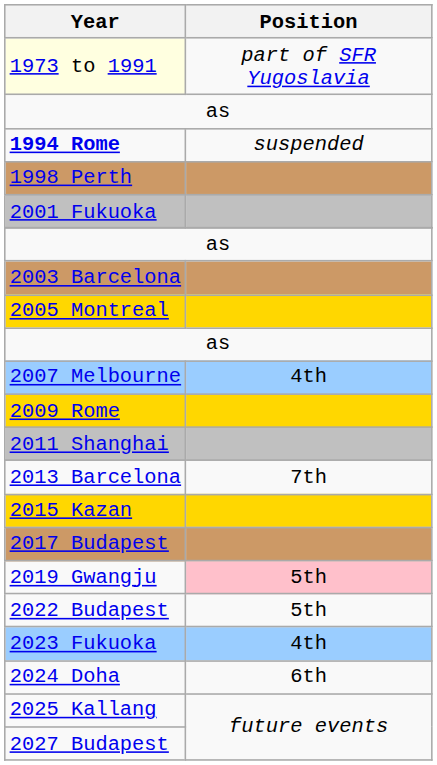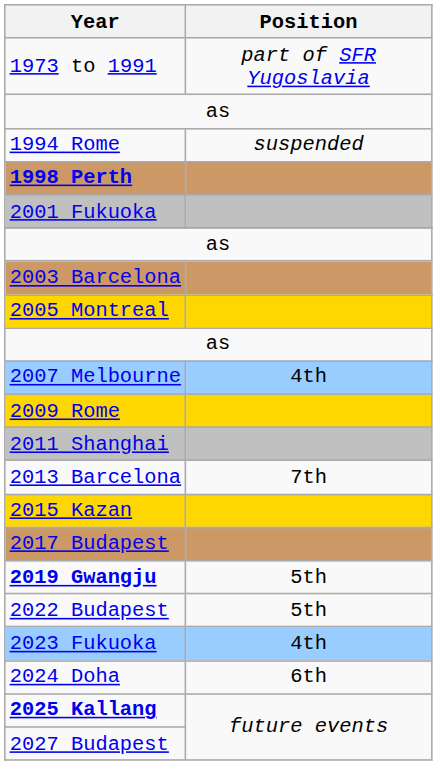(83, 66) lightyellow background -> (83, 66) no background
(65, 145) bold -> (65, 145) normal
(71, 178) normal -> (71, 178) bold
(83, 577) normal -> (83, 577) bold
(309, 577) pink background -> (309, 577) no background
(83, 710) normal -> (83, 710) bold
